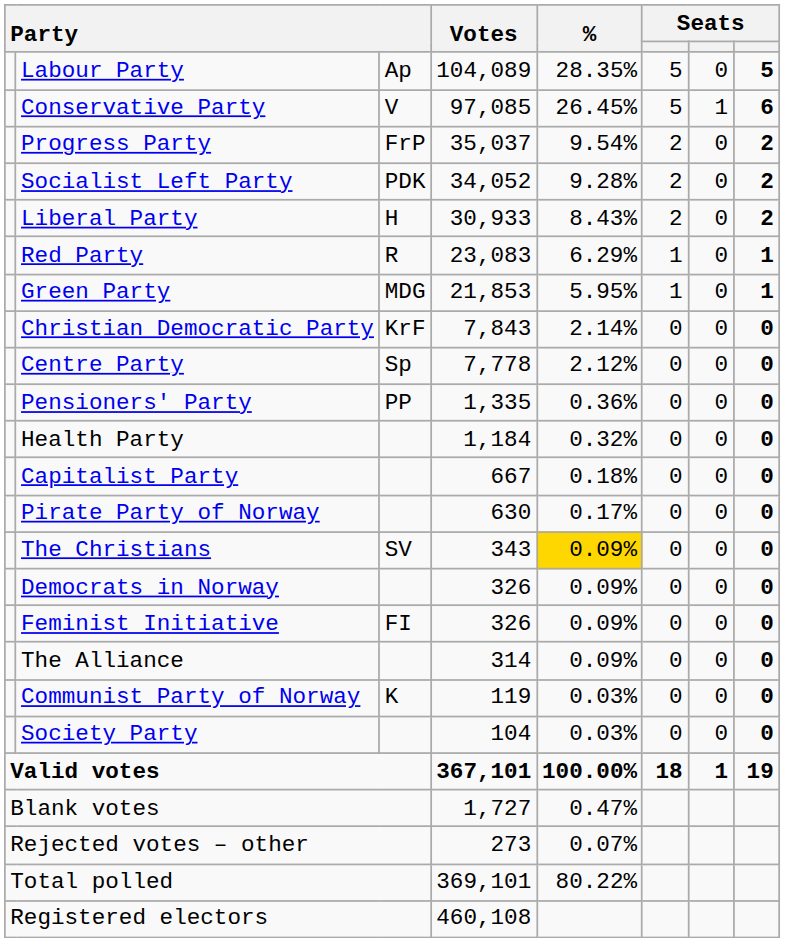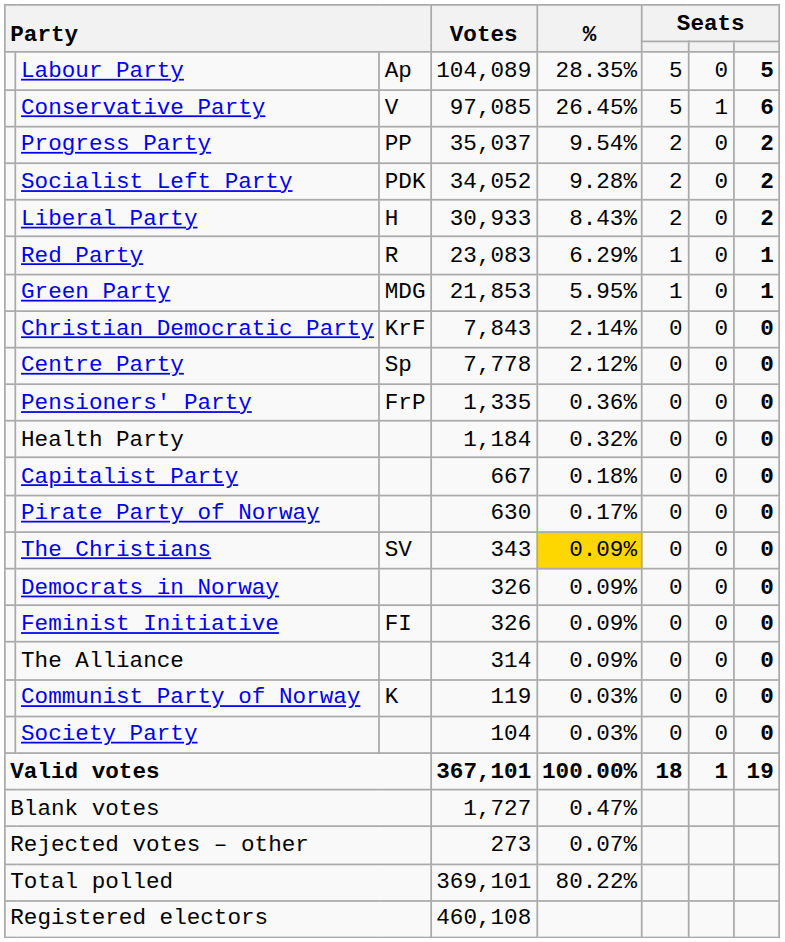(405, 145) FrP -> (398, 145) PP
(398, 403) PP -> (405, 403) FrP
